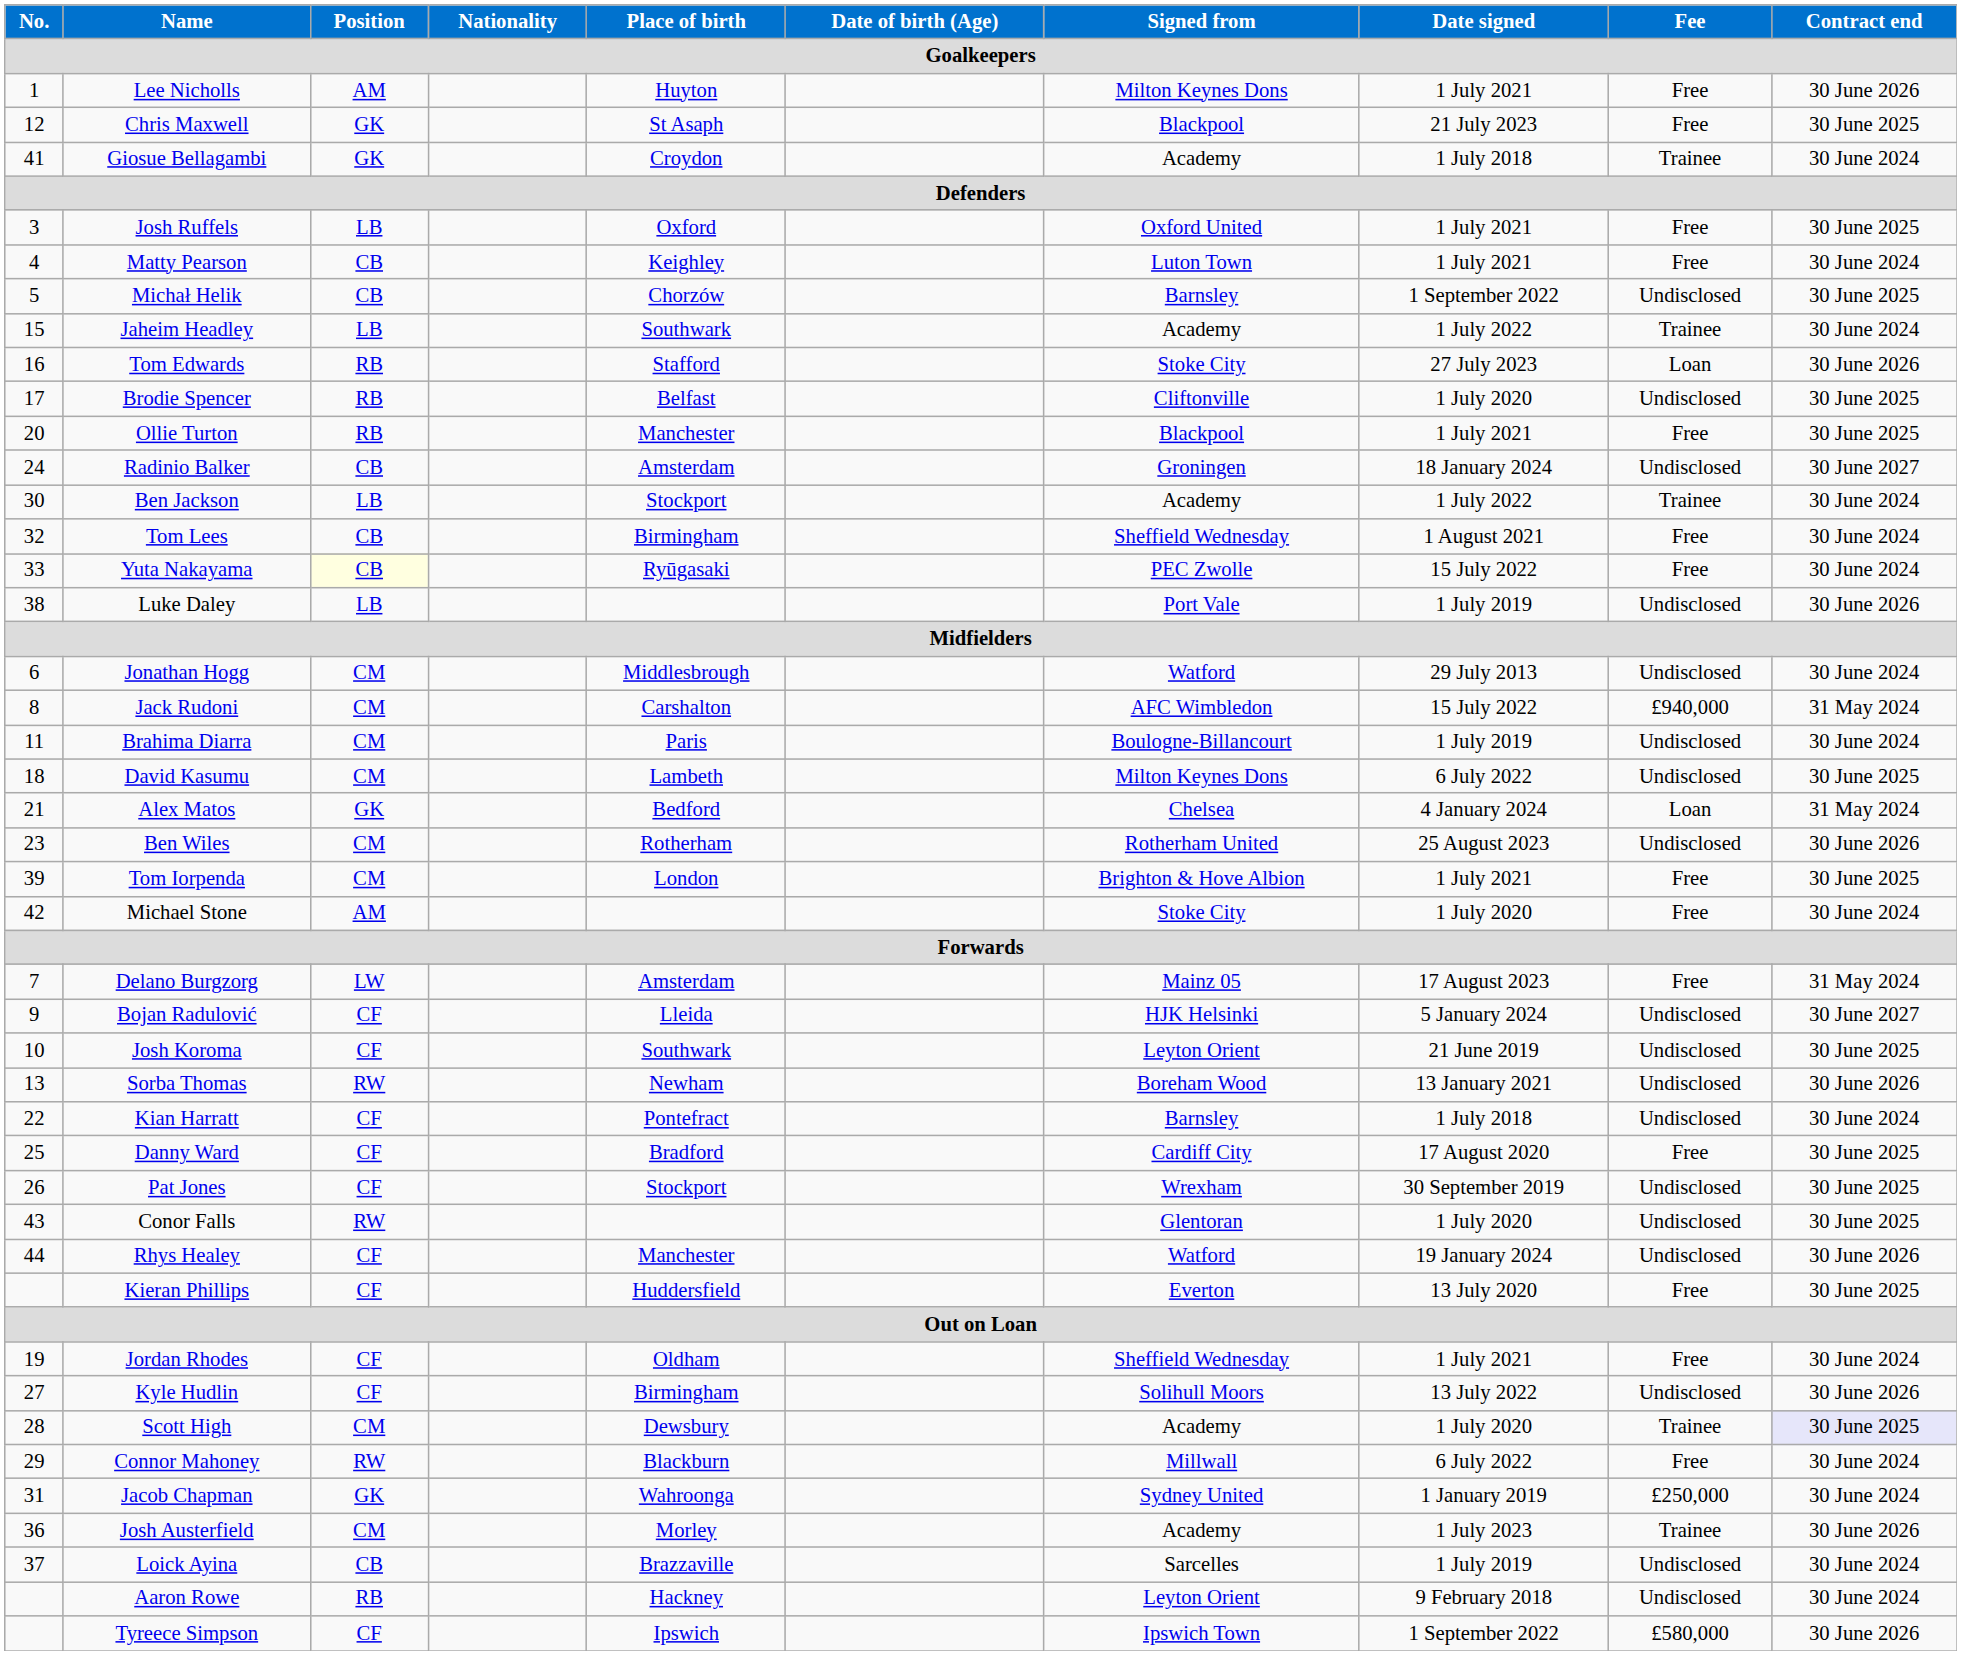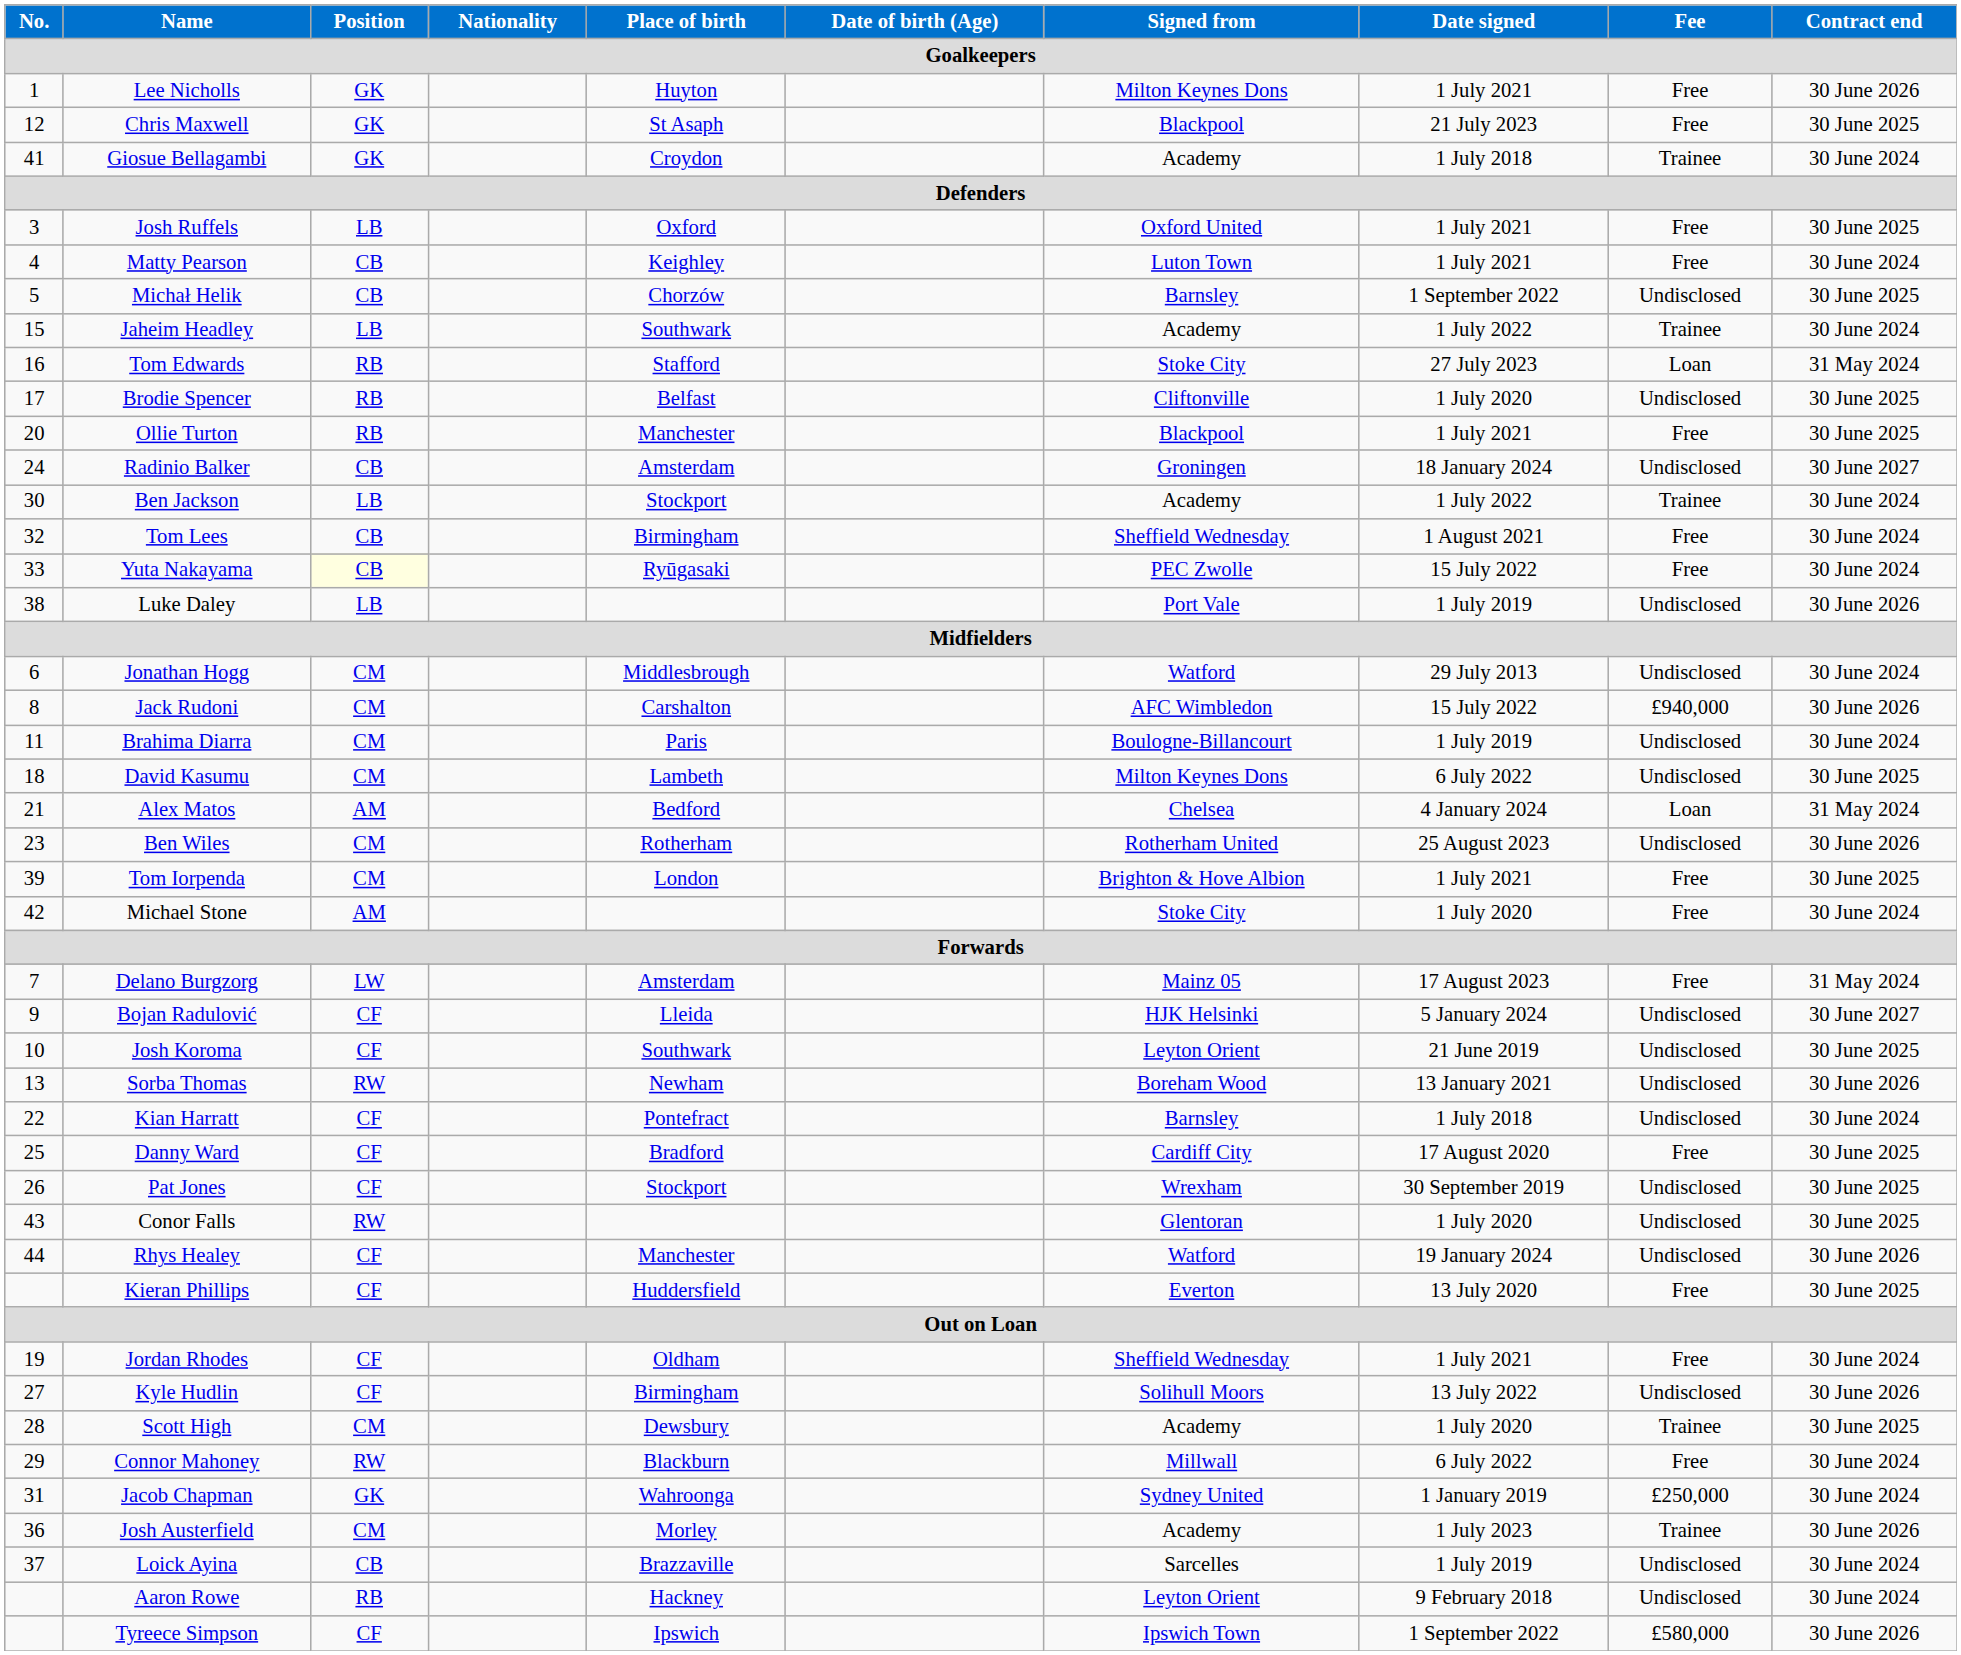(369, 89) AM -> (369, 89) GK
(1864, 363) 30 June 2026 -> (1864, 363) 31 May 2024
(1864, 706) 31 May 2024 -> (1864, 706) 30 June 2026
(369, 809) GK -> (369, 809) AM
(1864, 1426) lavender background -> (1864, 1426) no background
